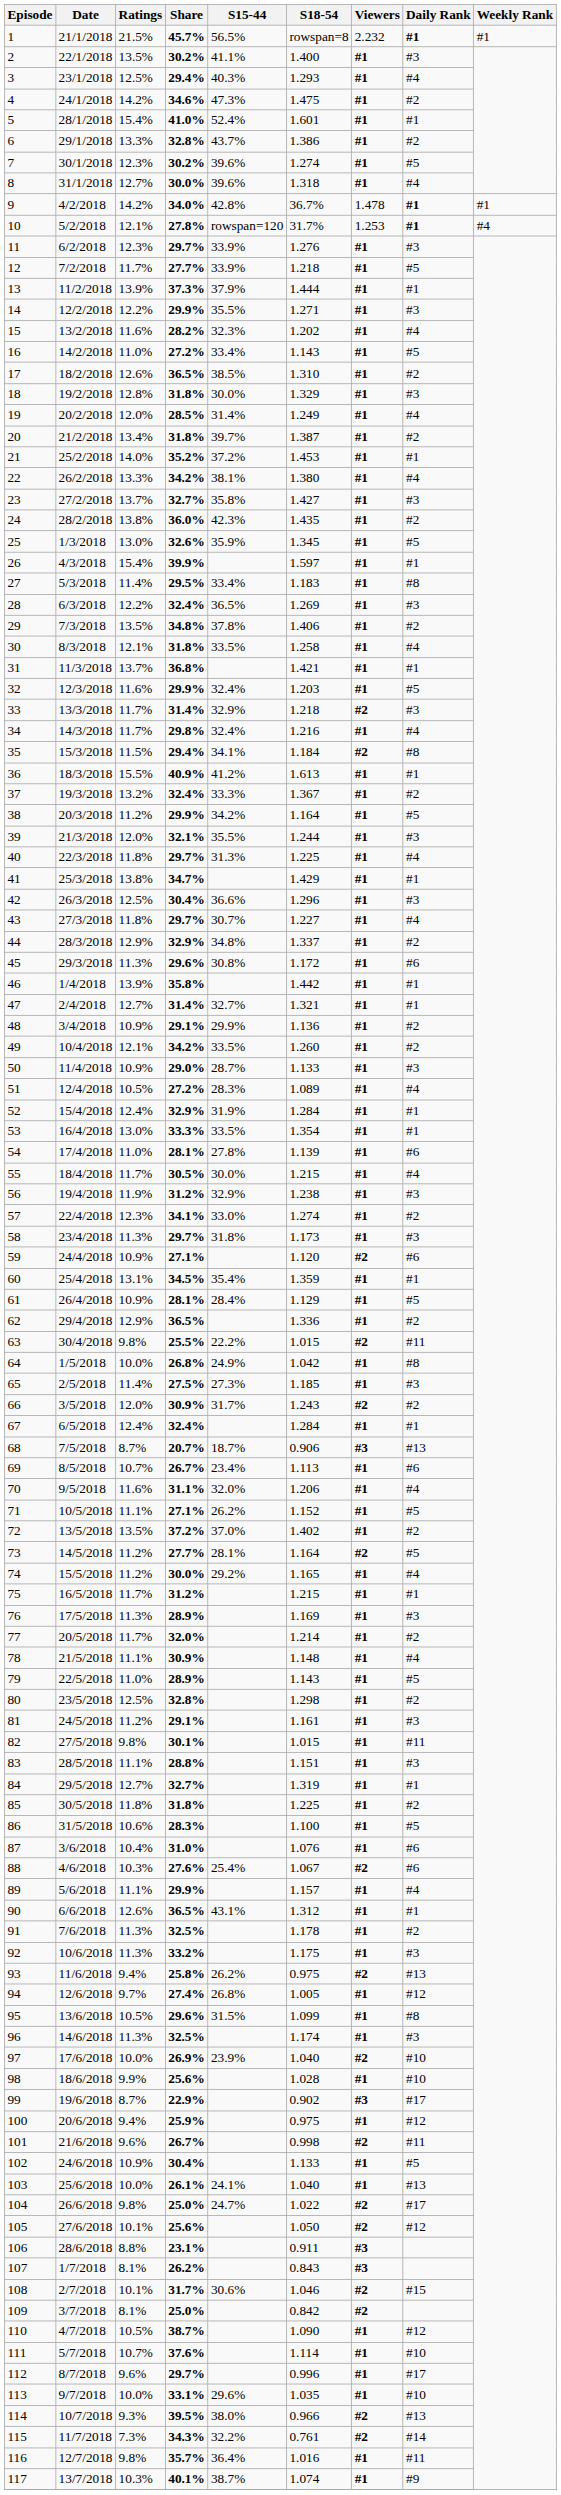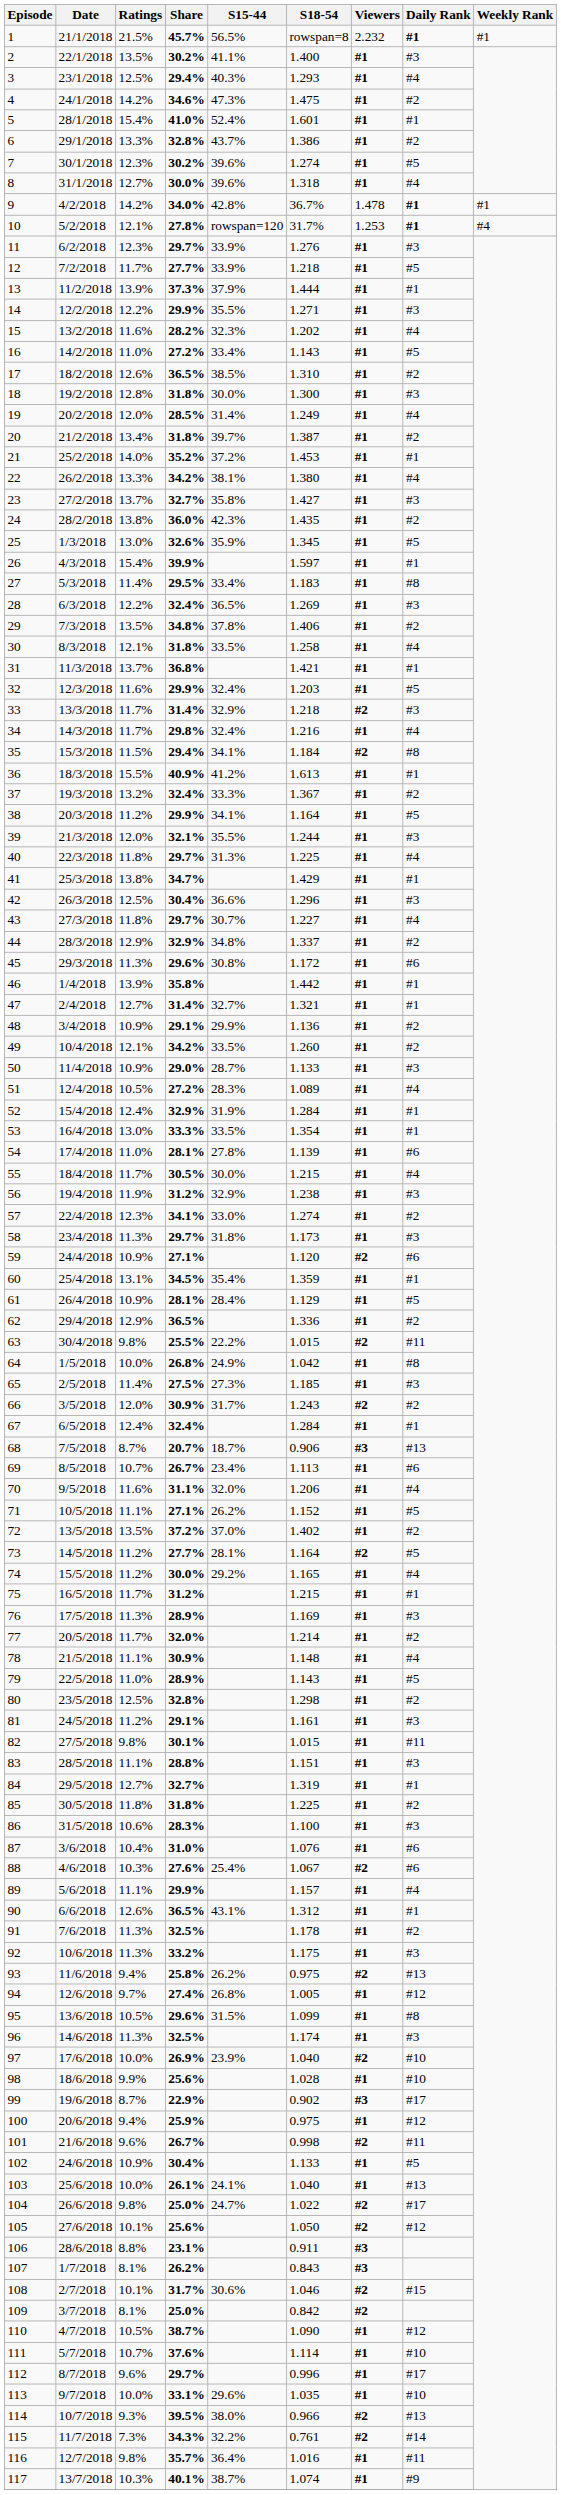(304, 394) 1.329 -> (304, 394) 1.300
(228, 815) 34.2% -> (228, 815) 34.1%
(413, 1826) #5 -> (413, 1826) #3
